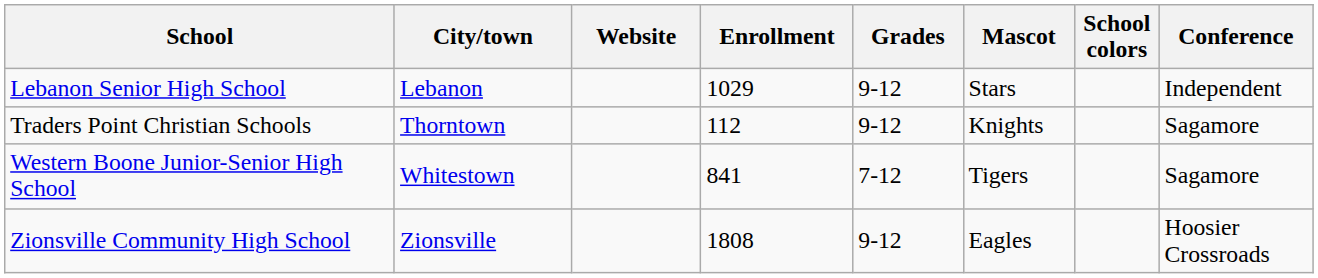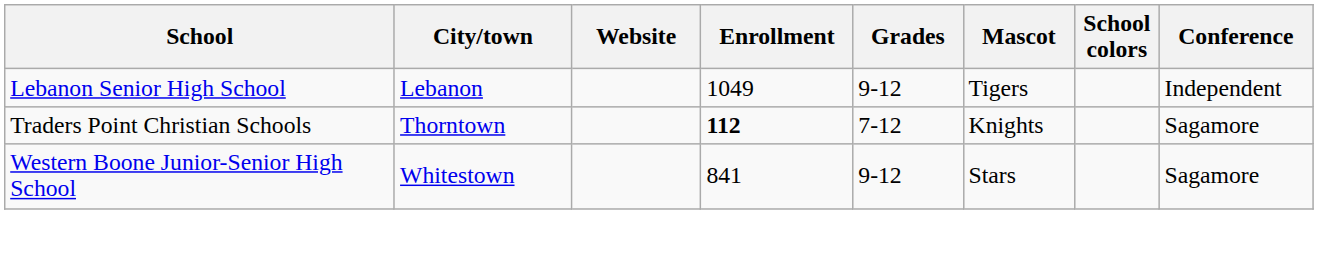(730, 87) 1029 -> (730, 87) 1049
(992, 87) Stars -> (998, 87) Tigers
(724, 125) normal -> (724, 125) bold
(880, 125) 9-12 -> (880, 125) 7-12
(880, 175) 7-12 -> (880, 175) 9-12
(998, 175) Tigers -> (992, 175) Stars
- row: (180, 240)
